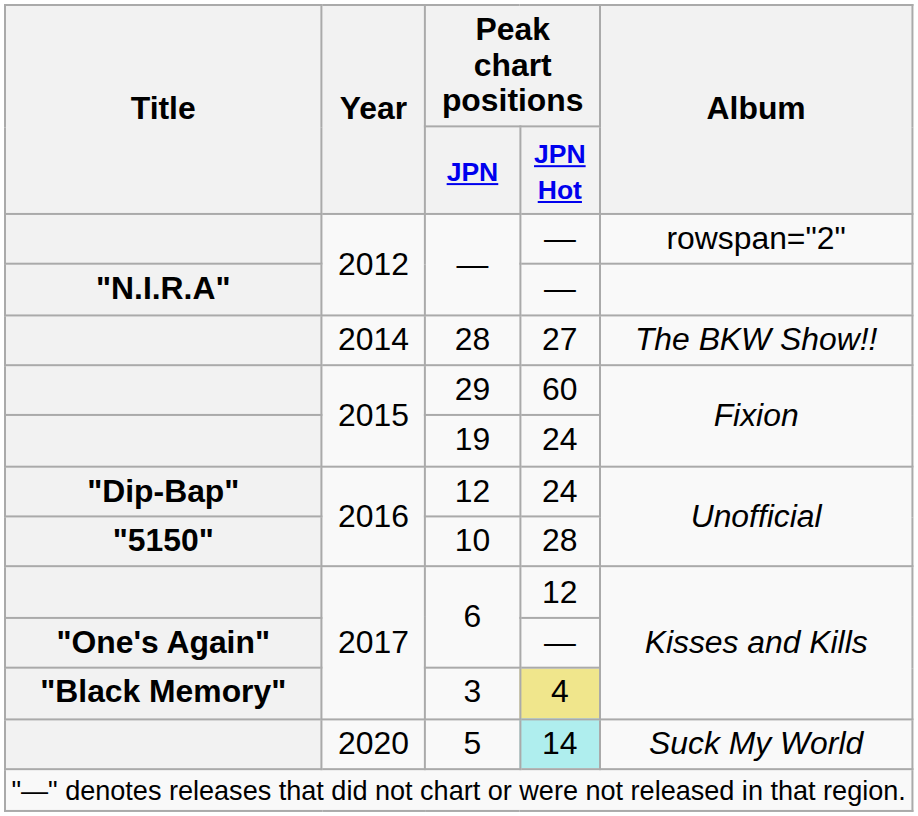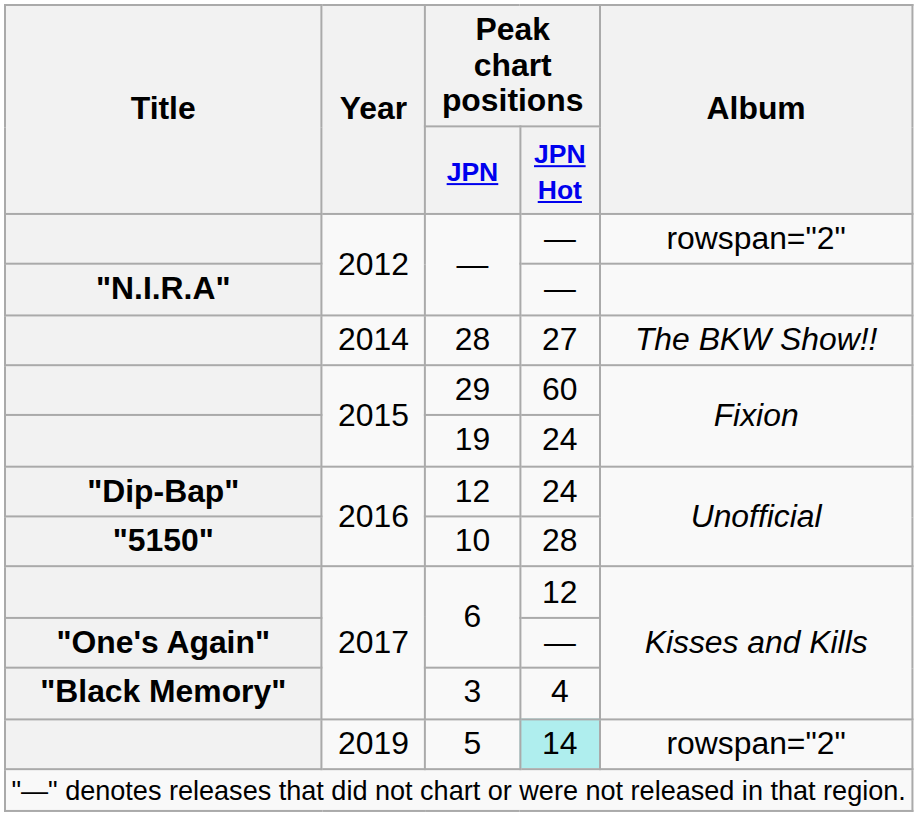(560, 692) khaki background -> (560, 692) no background
(373, 743) 2020 -> (373, 743) 2019
(756, 743) Suck My World -> (756, 743) rowspan="2"
